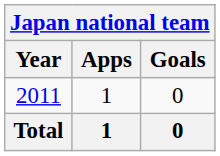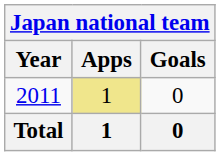(106, 95) no background -> (106, 95) khaki background
